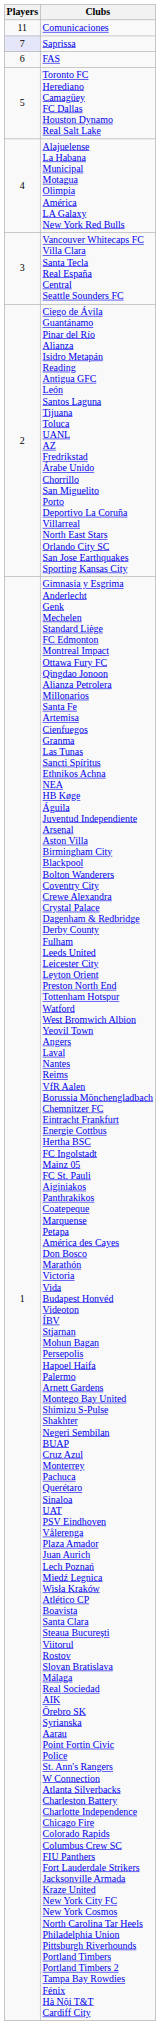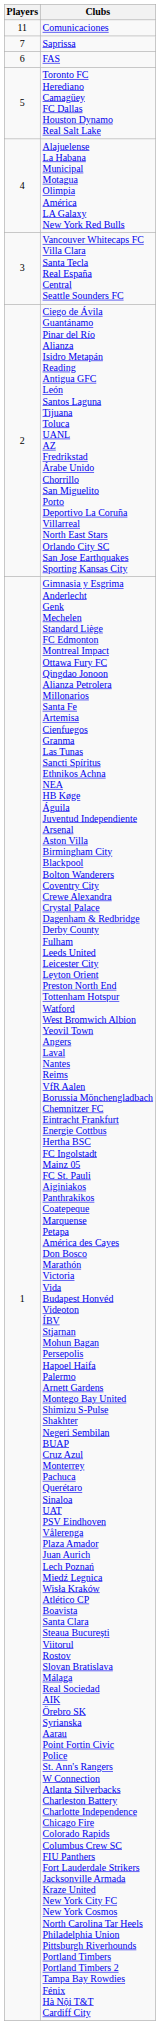(22, 43) lavender background -> (22, 43) no background
